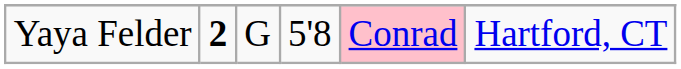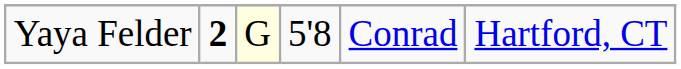(258, 33) no background -> (258, 33) lightyellow background
(403, 33) pink background -> (403, 33) no background
